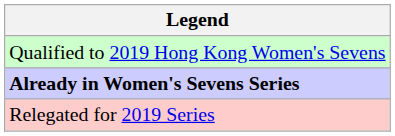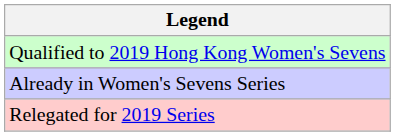(154, 83) bold -> (147, 83) normal
